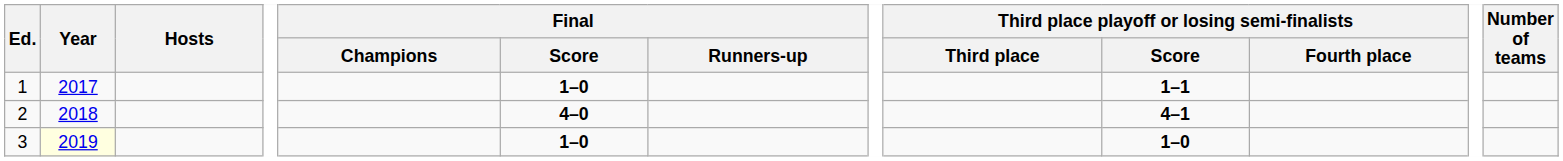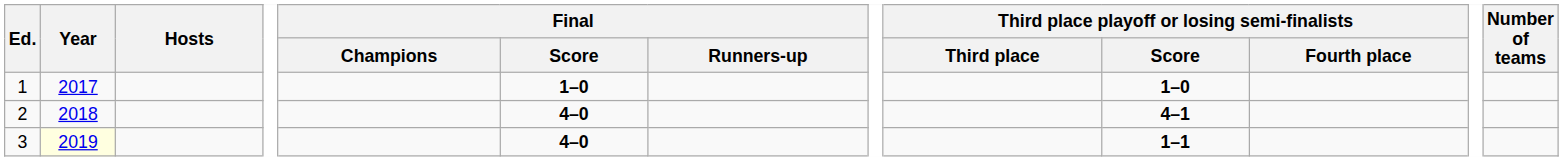(1175, 86) 1–1 -> (1175, 86) 1–0
(574, 142) 1–0 -> (574, 142) 4–0
(1175, 142) 1–0 -> (1175, 142) 1–1
